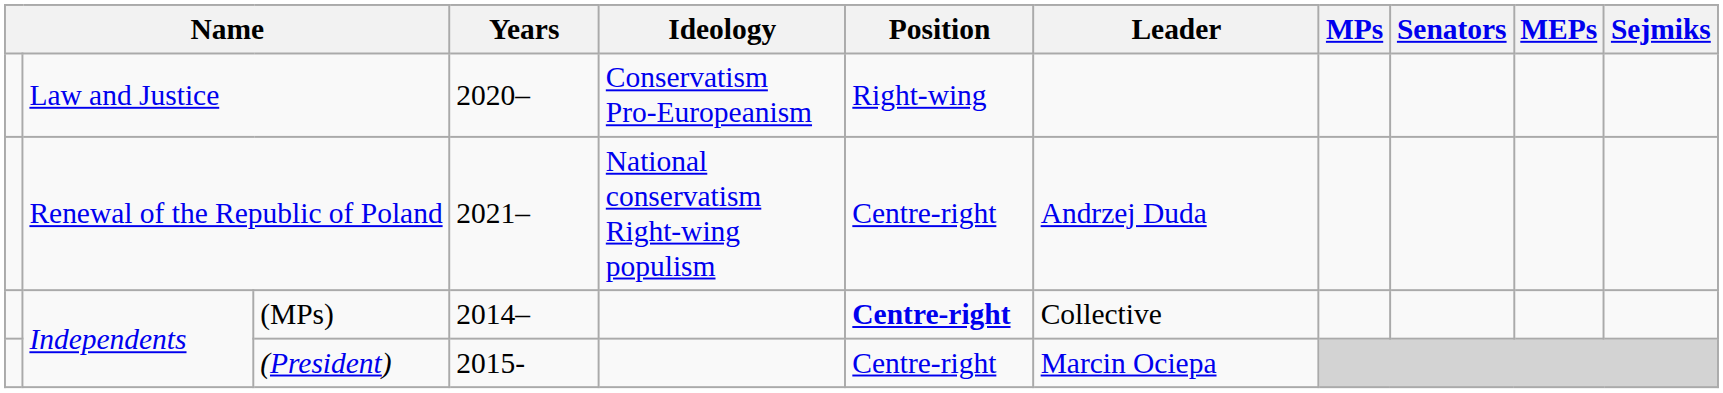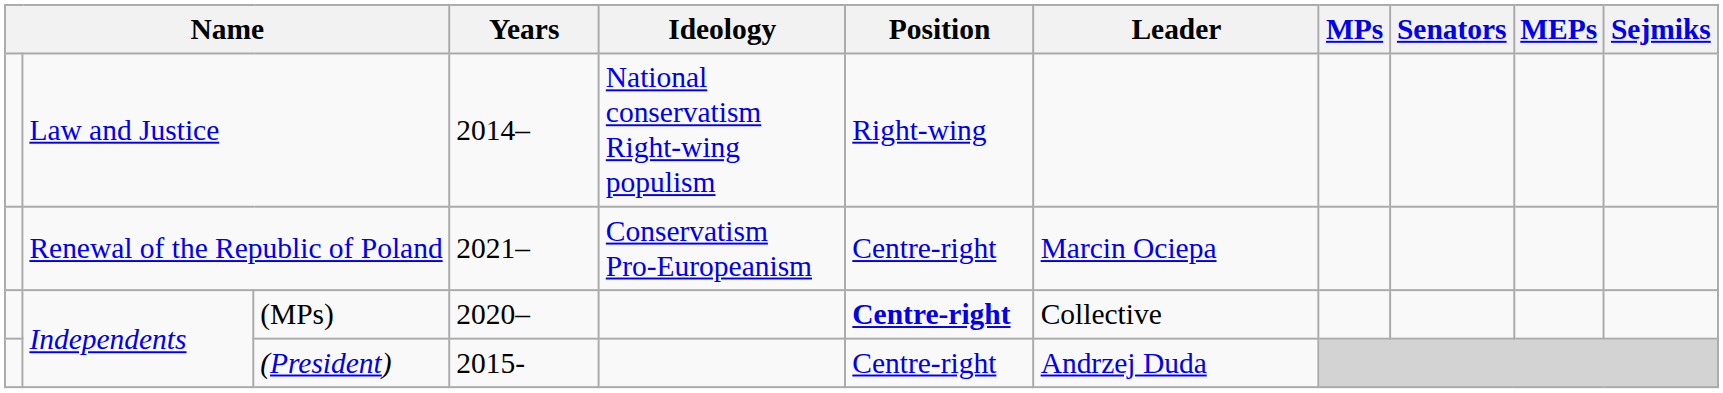(493, 95) 2020– -> (493, 129) 2014–
(709, 95) Conservatism Pro-Europeanism -> (684, 129) National conservatism Right-wing populism
(684, 213) National conservatism Right-wing populism -> (709, 248) Conservatism Pro-Europeanism
(1124, 213) Andrzej Duda -> (1129, 248) Marcin Ociepa
(493, 314) 2014– -> (493, 314) 2020–
(1129, 363) Marcin Ociepa -> (1124, 363) Andrzej Duda
